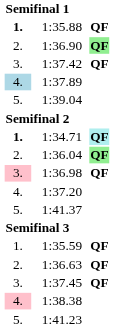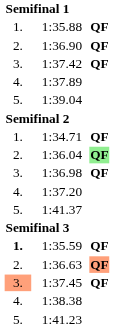(18, 27) bold -> (18, 27) normal
(99, 45) lightgreen background -> (99, 45) no background
(18, 82) lightblue background -> (18, 82) no background
(18, 136) bold -> (18, 136) normal
(99, 136) paleturquoise background -> (99, 136) no background
(18, 173) pink background -> (18, 173) no background
(18, 246) normal -> (18, 246) bold
(99, 264) no background -> (99, 264) lightsalmon background
(18, 282) no background -> (18, 282) lightsalmon background
(18, 301) pink background -> (18, 301) no background
